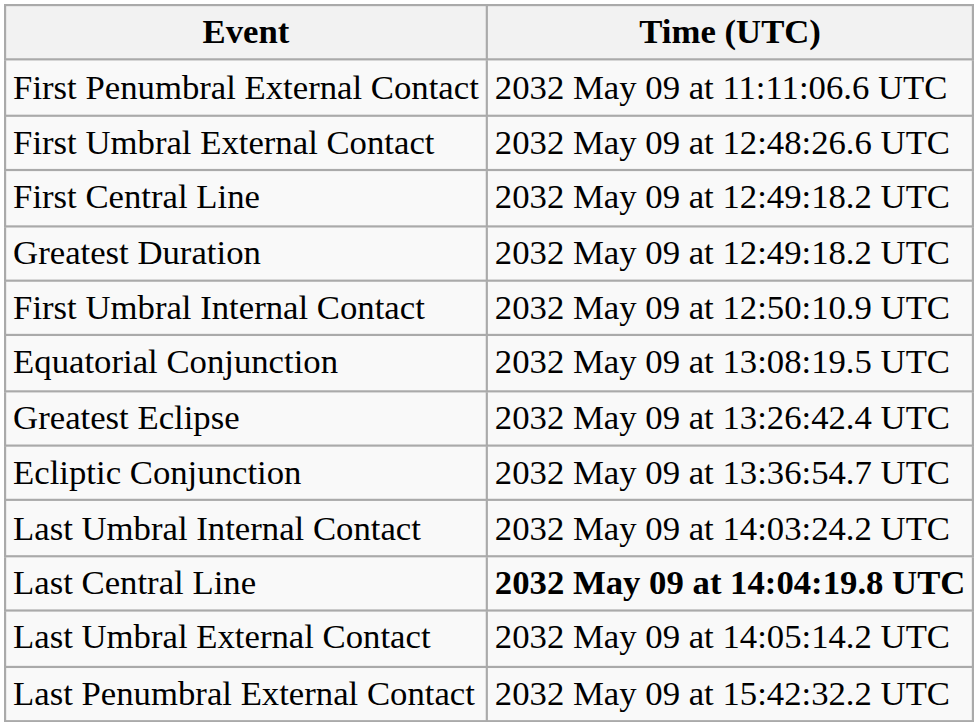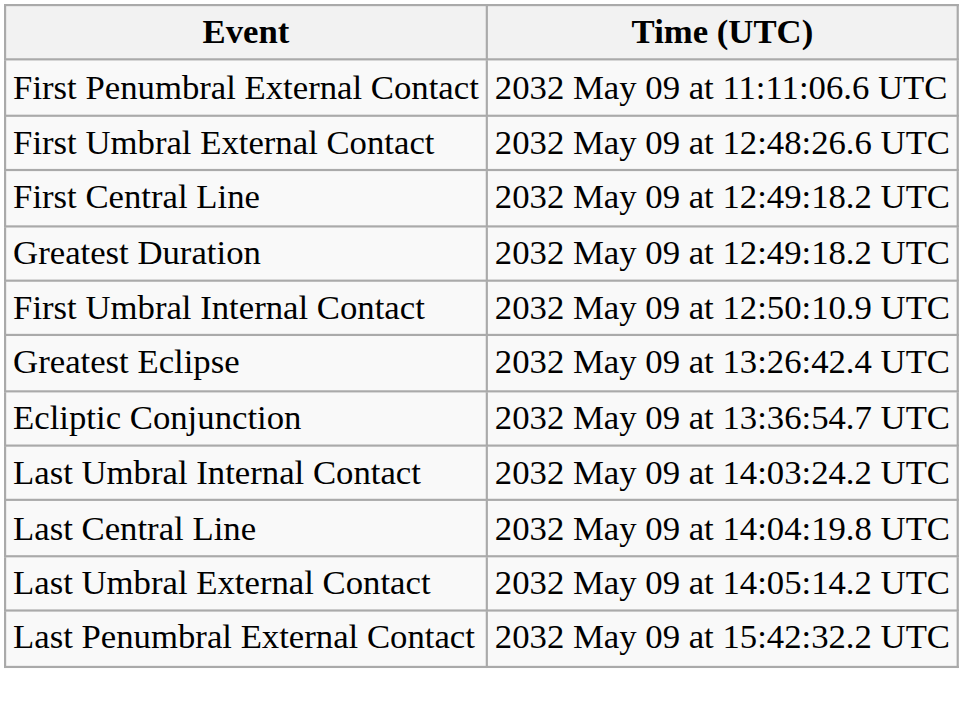- row: (176, 362)
(730, 582) bold -> (722, 527) normal
